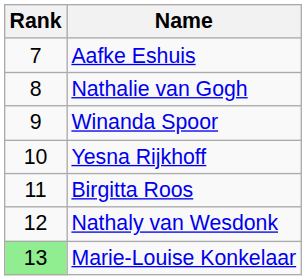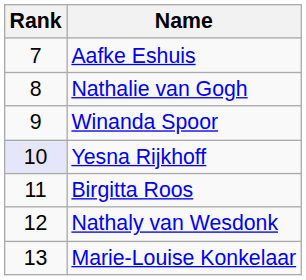(36, 156) no background -> (36, 156) lavender background
(36, 257) lightgreen background -> (36, 257) no background
